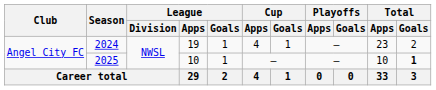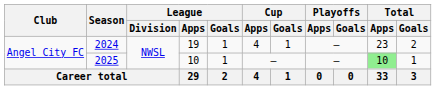(382, 61) no background -> (382, 61) lightgreen background
(414, 61) bold -> (414, 61) normal
